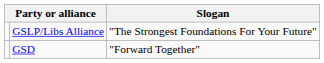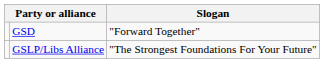rows swapped: (58, 31) <-> (24, 49)
